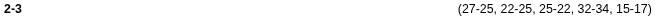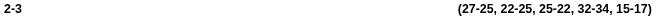(555, 9) normal -> (555, 9) bold
